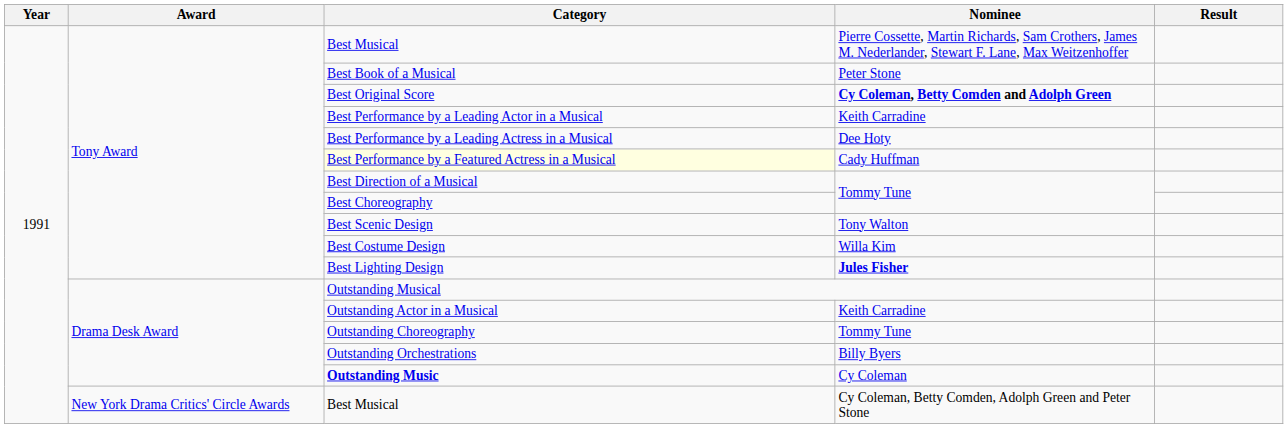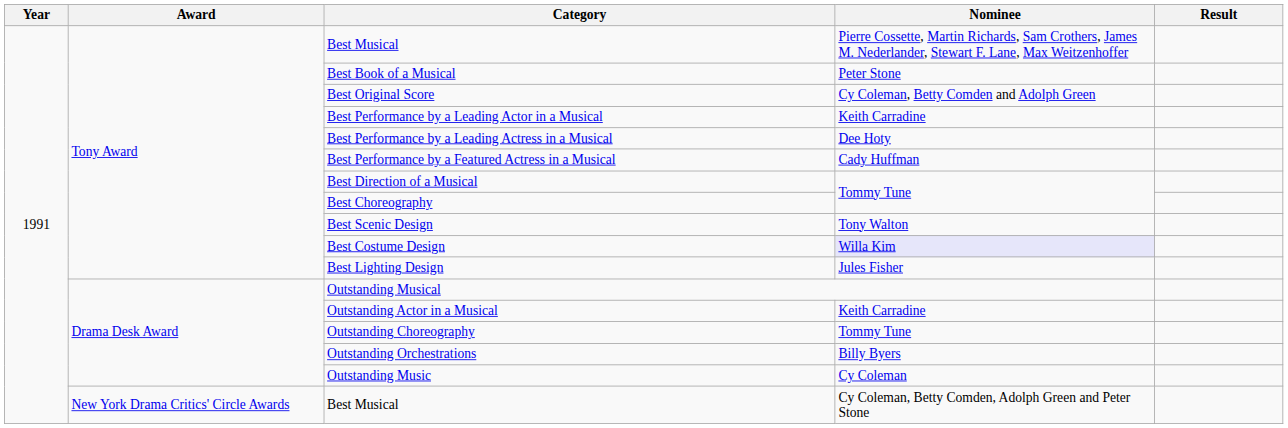(975, 95) bold -> (967, 95) normal
(471, 159) lightyellow background -> (471, 159) no background
(867, 246) no background -> (867, 246) lavender background
(873, 267) bold -> (871, 267) normal
(383, 375) bold -> (379, 375) normal
